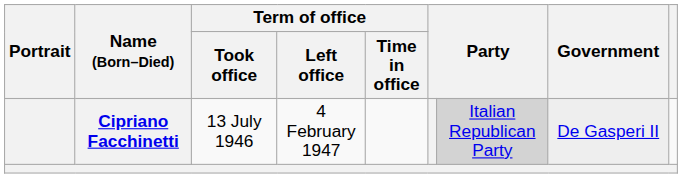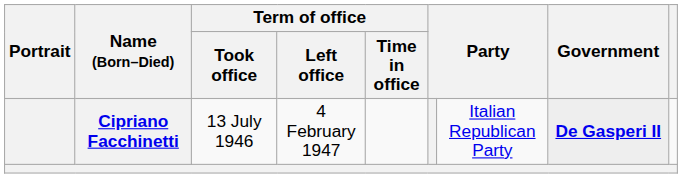(492, 131) lightgrey background -> (492, 131) no background
(608, 131) normal -> (608, 131) bold
